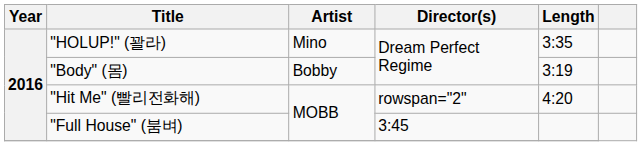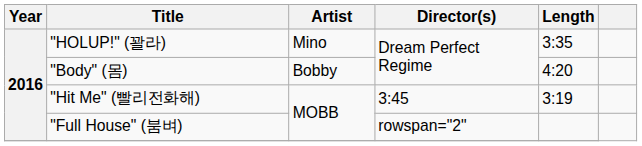(558, 71) 3:19 -> (558, 71) 4:20
(422, 98) rowspan="2" -> (394, 98) 3:45
(558, 98) 4:20 -> (558, 98) 3:19
(394, 126) 3:45 -> (422, 126) rowspan="2"
